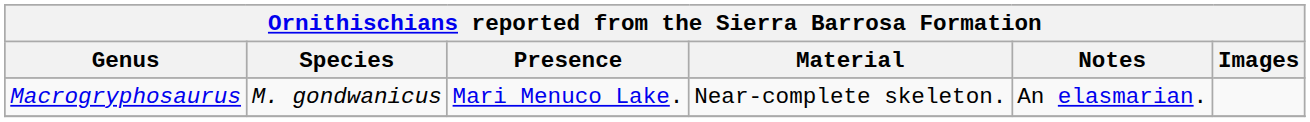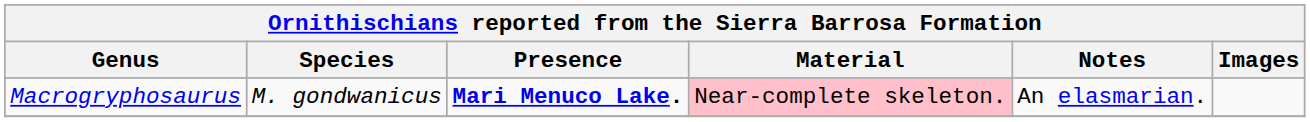(568, 97) normal -> (568, 97) bold
(850, 97) no background -> (850, 97) pink background
